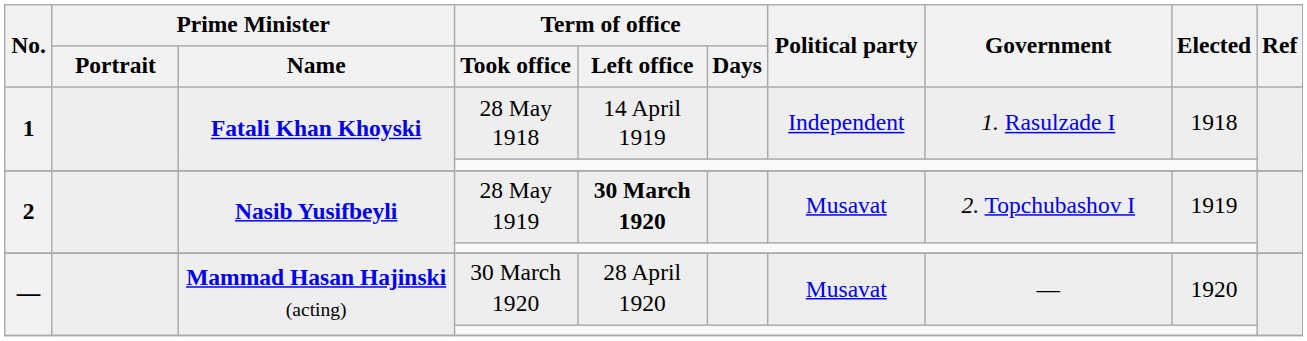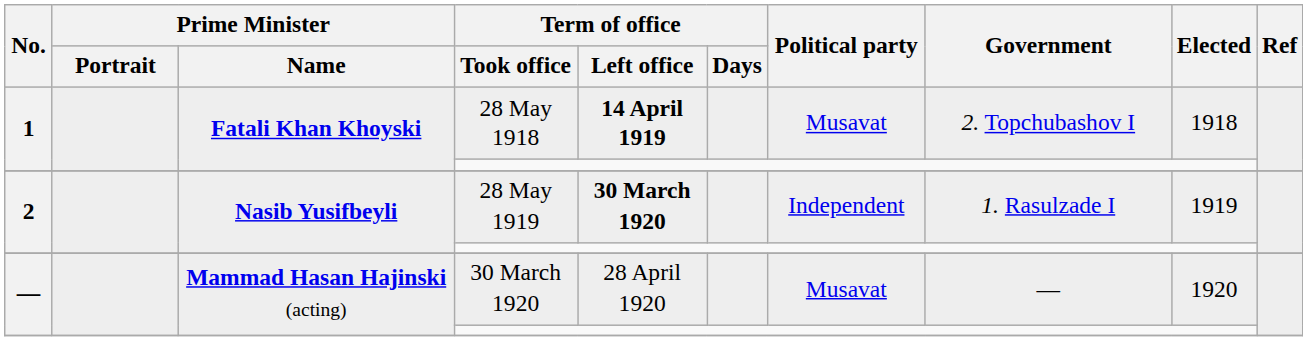(642, 122) normal -> (642, 122) bold
(846, 122) Independent -> (846, 122) Musavat
(1048, 122) 1. Rasulzade I -> (1048, 122) 2. Topchubashov I
(846, 205) Musavat -> (846, 205) Independent
(1048, 205) 2. Topchubashov I -> (1048, 205) 1. Rasulzade I
